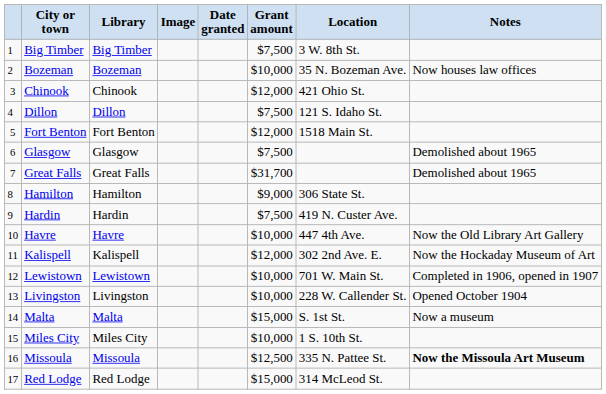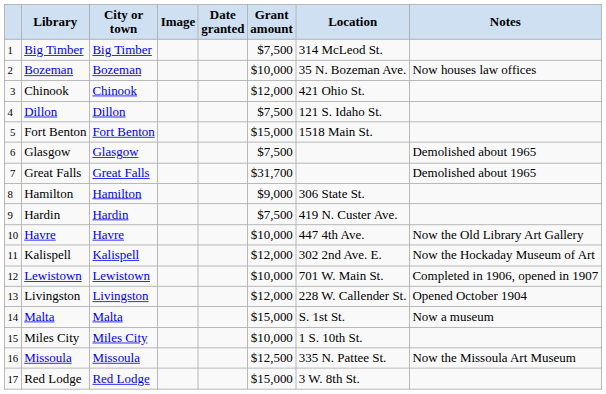columns swapped: (124, 22) <-> (55, 22)
(329, 49) 3 W. 8th St. -> (341, 49) 314 McLeod St.
(272, 132) $12,000 -> (272, 132) $15,000
(272, 296) $10,000 -> (272, 296) $12,000
(498, 358) bold -> (494, 358) normal
(341, 378) 314 McLeod St. -> (329, 378) 3 W. 8th St.
